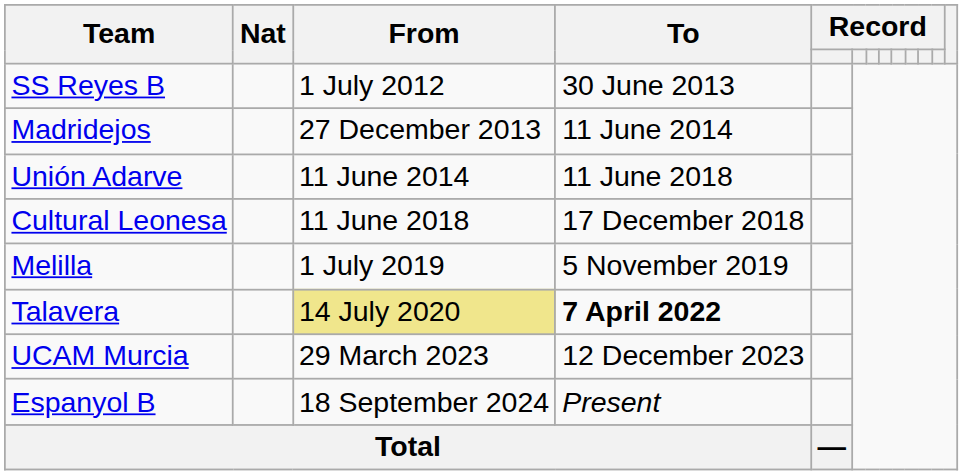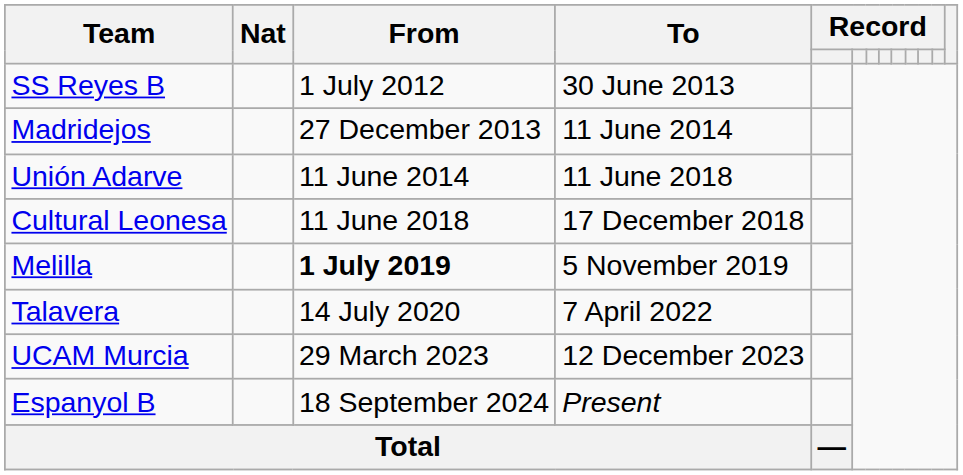(372, 266) normal -> (375, 266) bold
(380, 311) khaki background -> (380, 311) no background
(642, 311) bold -> (637, 311) normal
